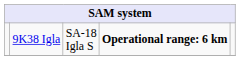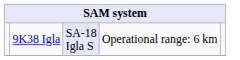(81, 39) no background -> (81, 39) lavender background
(165, 39) bold -> (160, 39) normal
